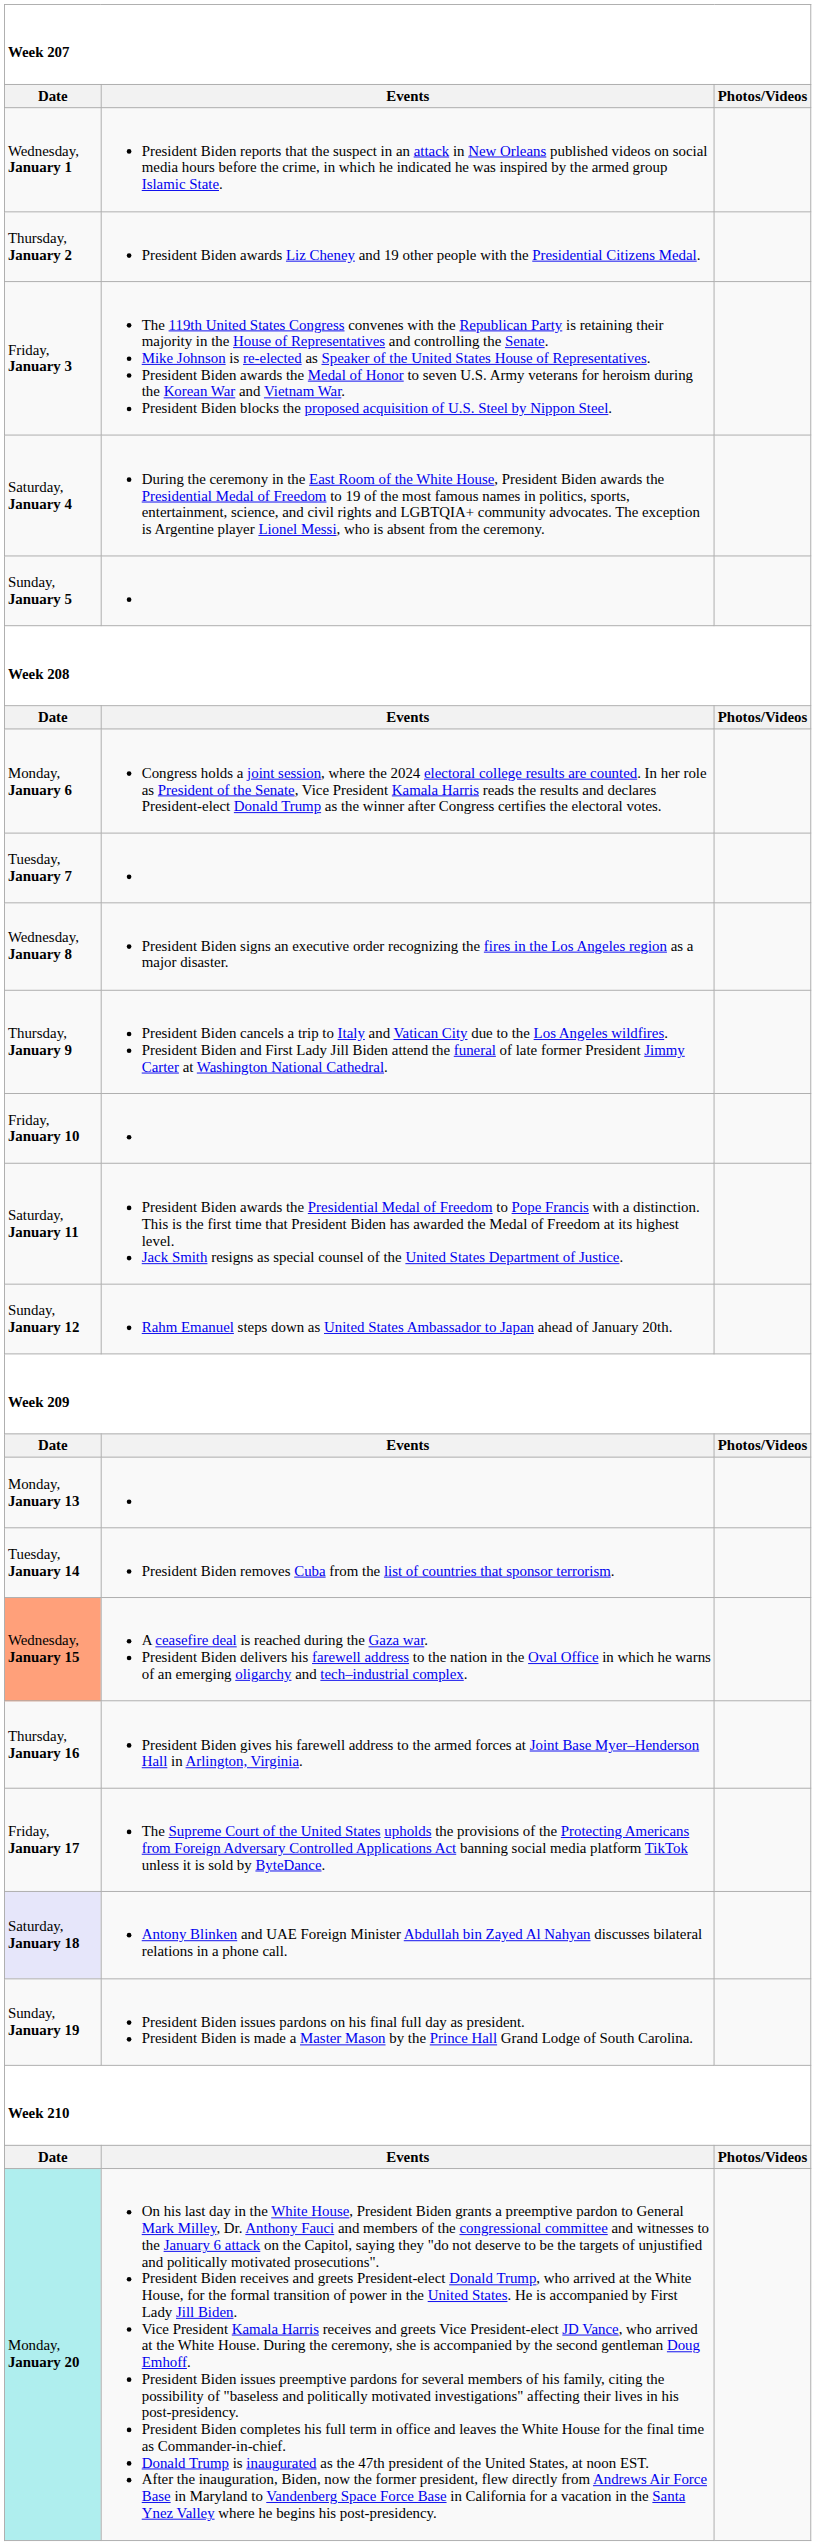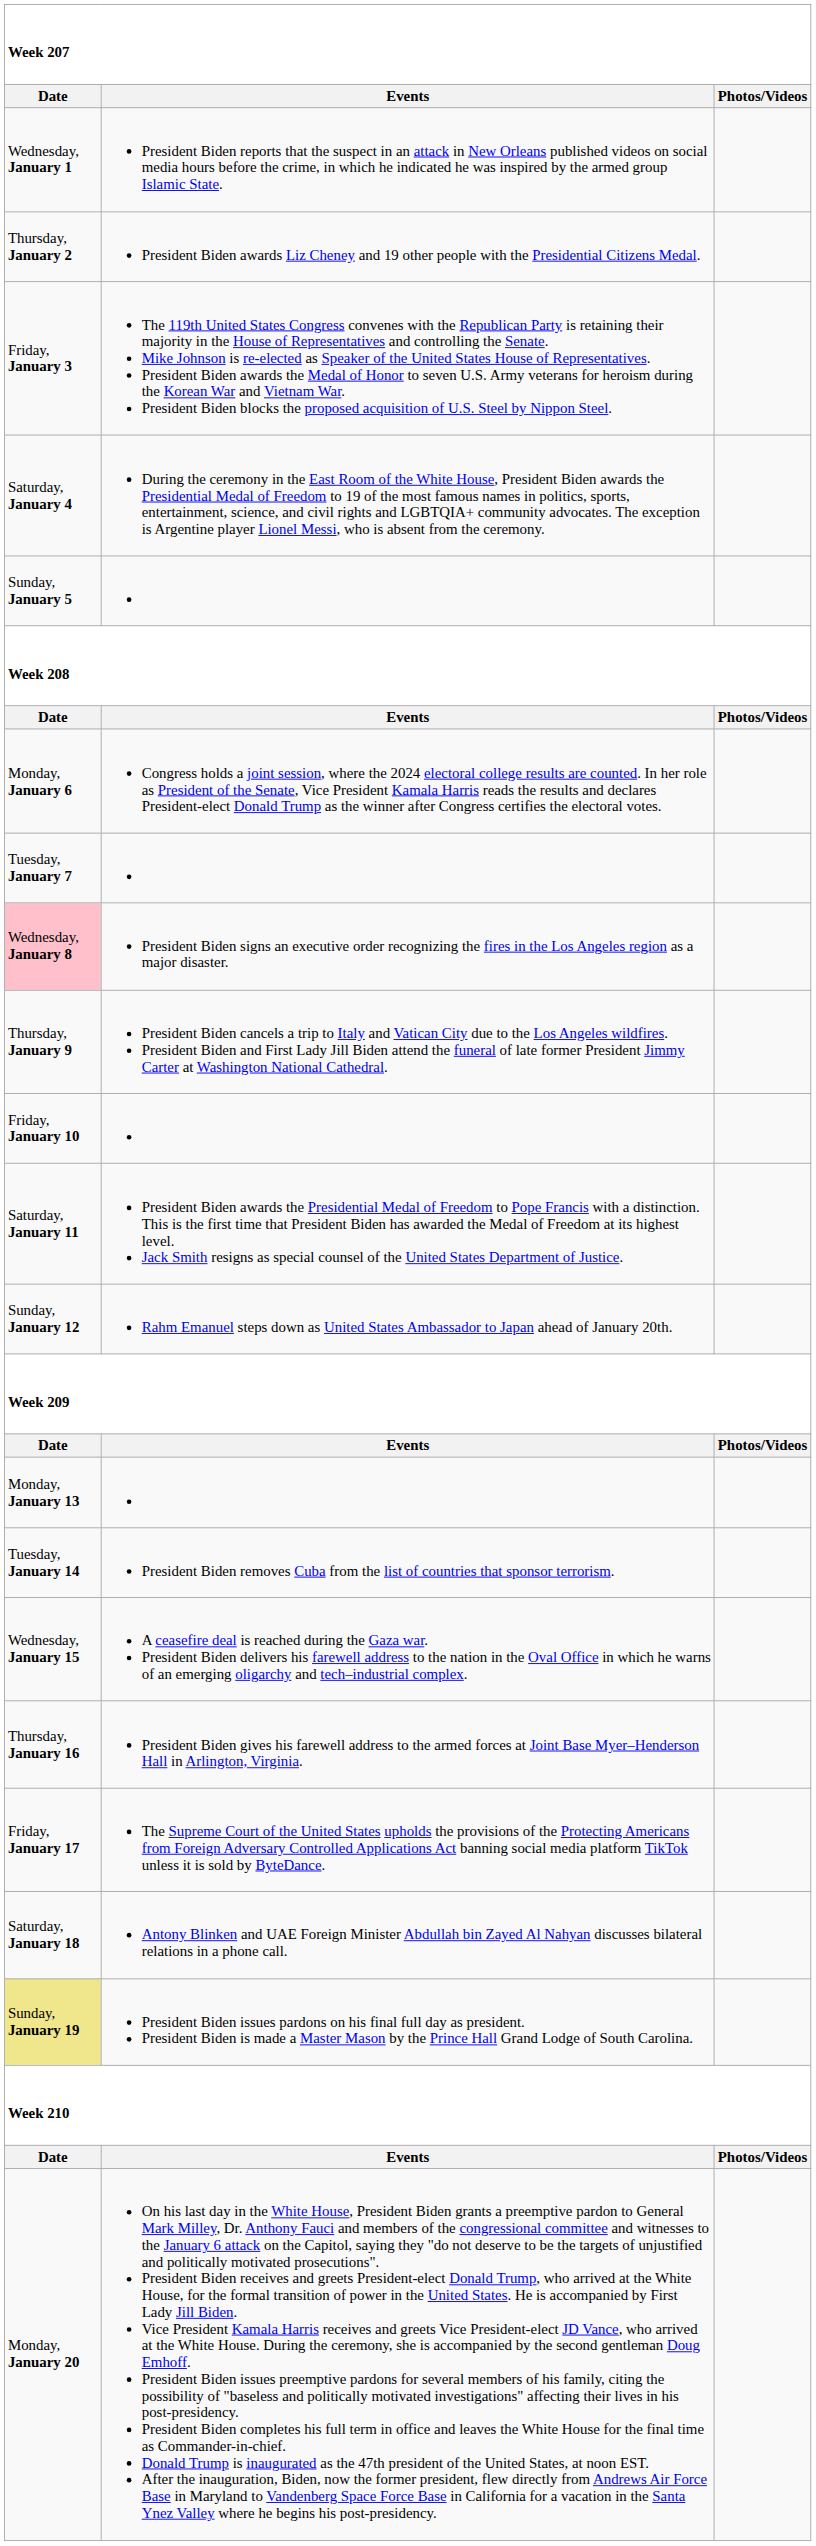(43, 946) no background -> (43, 946) pink background
(44, 1649) lightsalmon background -> (44, 1649) no background
(44, 1935) lavender background -> (44, 1935) no background
(44, 2021) no background -> (44, 2021) khaki background
(44, 2354) paleturquoise background -> (44, 2354) no background
